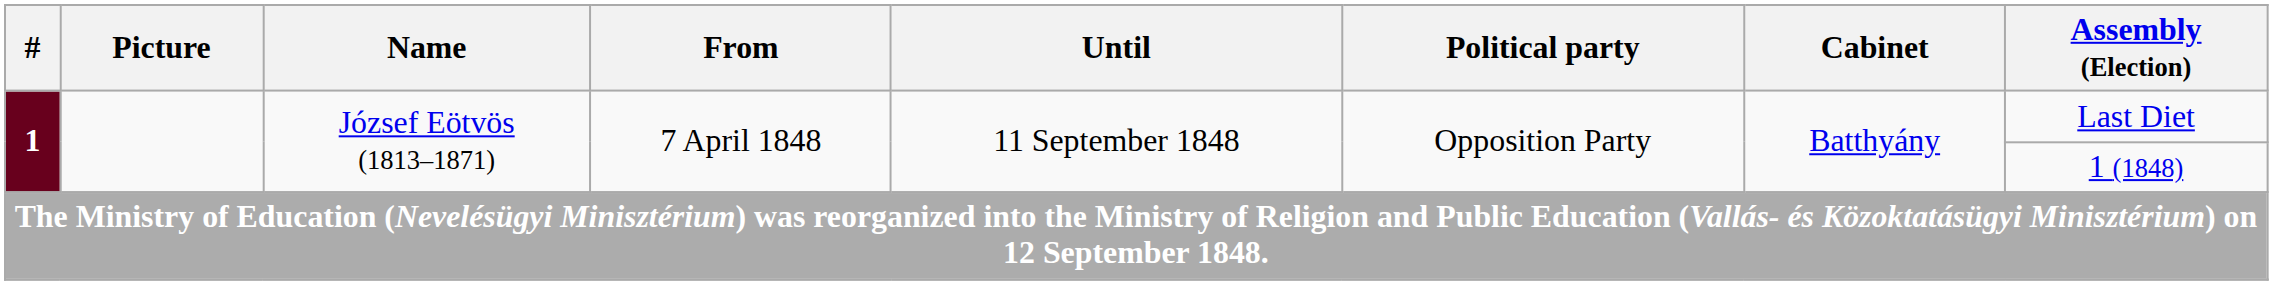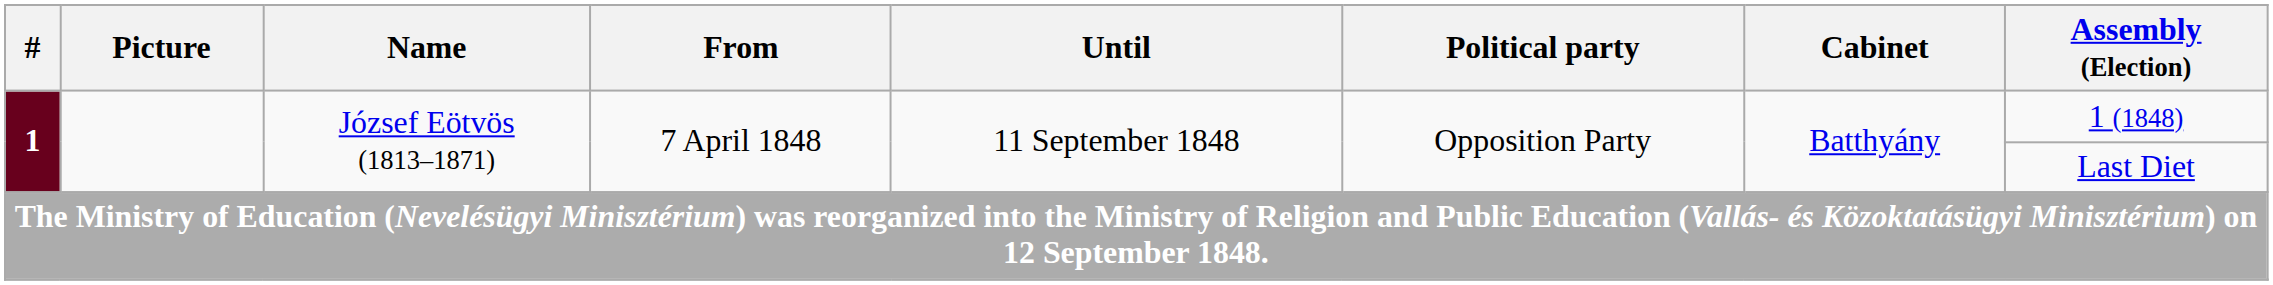(2136, 116) Last Diet -> (2136, 116) 1 (1848)
(2136, 166) 1 (1848) -> (2136, 166) Last Diet
